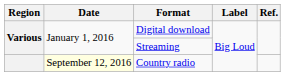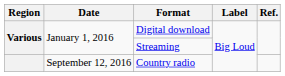(89, 63) lightyellow background -> (89, 63) no background
